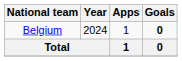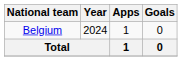(160, 30) bold -> (160, 30) normal
